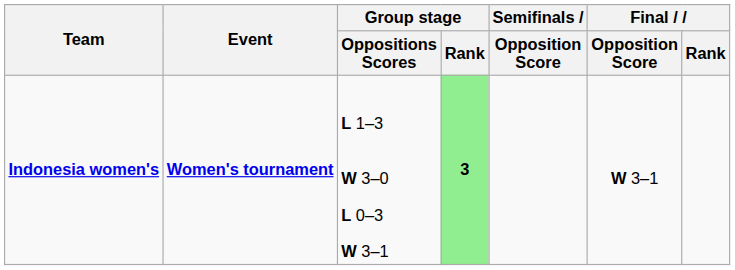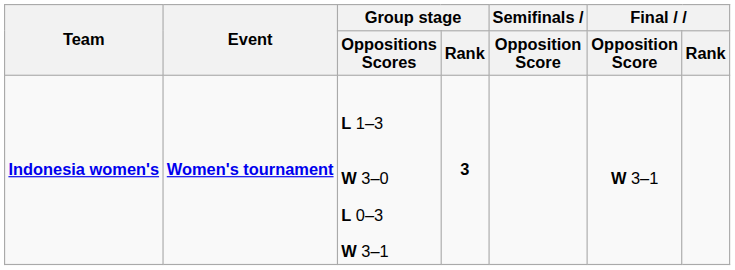(465, 170) lightgreen background -> (465, 170) no background
